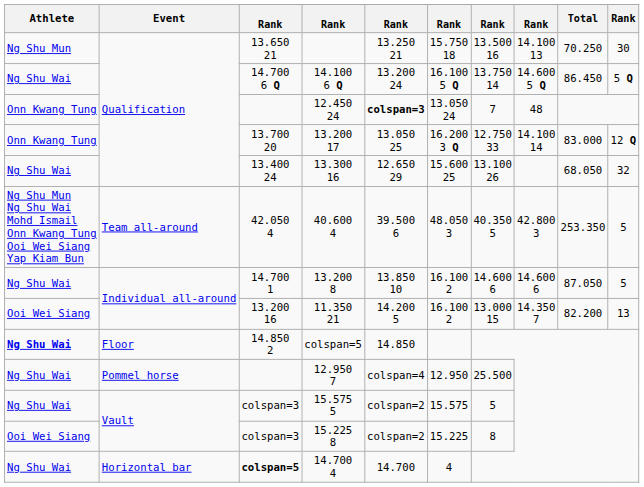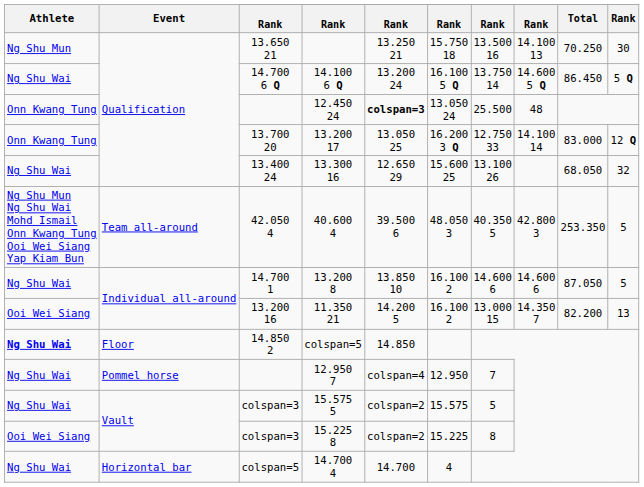(493, 109) 7 -> (493, 109) 25.500
(493, 375) 25.500 -> (493, 375) 7
(270, 467) bold -> (270, 467) normal
